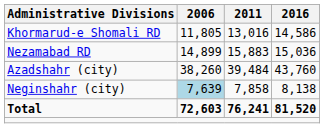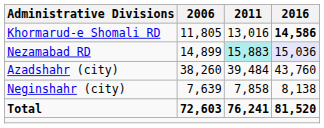(295, 33) normal -> (295, 33) bold
(248, 52) no background -> (248, 52) paleturquoise background
(295, 52) no background -> (295, 52) lavender background
(204, 89) lightblue background -> (204, 89) no background
